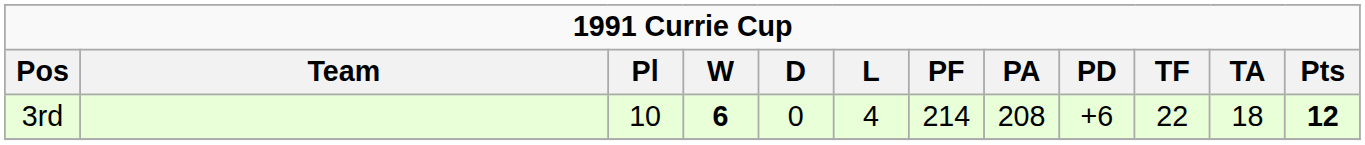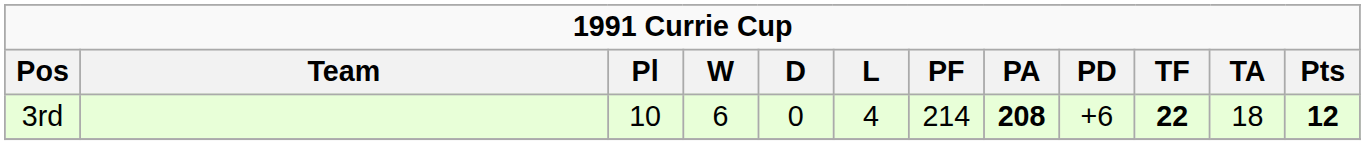(720, 116) bold -> (720, 116) normal
(1022, 116) normal -> (1022, 116) bold
(1172, 116) normal -> (1172, 116) bold
